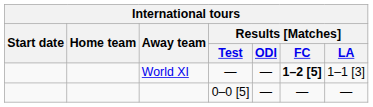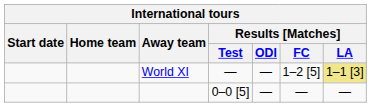(302, 72) bold -> (301, 72) normal
(346, 72) no background -> (345, 72) khaki background
